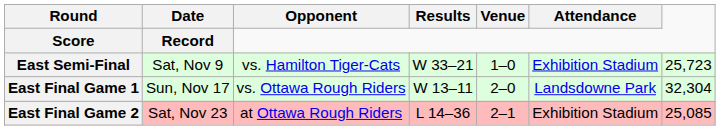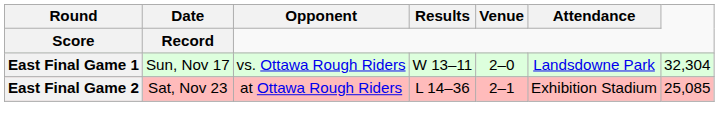- row: (73, 64)
